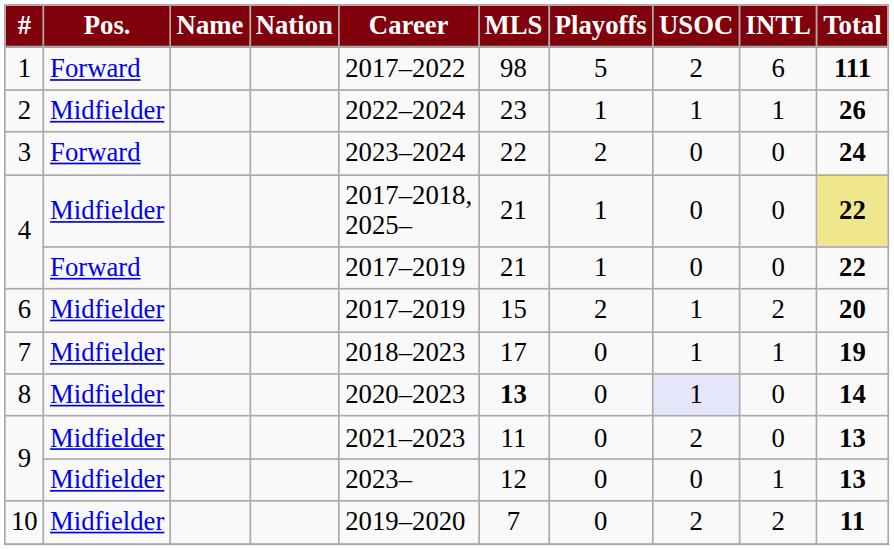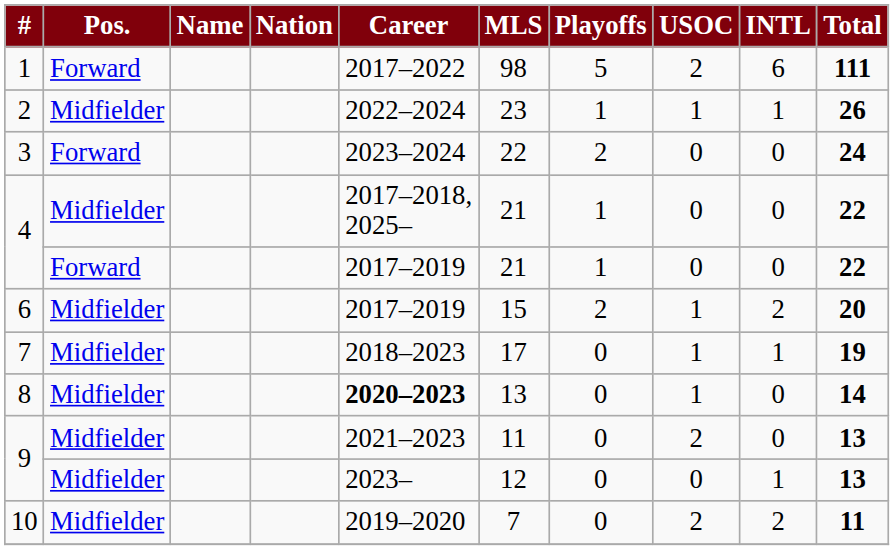(852, 210) khaki background -> (852, 210) no background
(405, 394) normal -> (405, 394) bold
(513, 394) bold -> (513, 394) normal
(696, 394) lavender background -> (696, 394) no background
